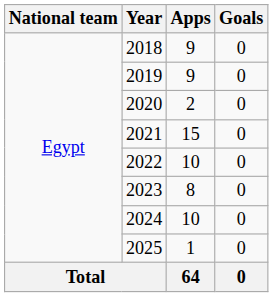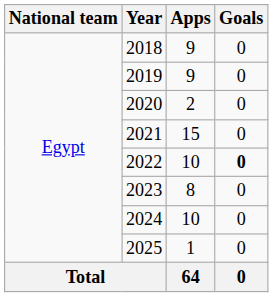(241, 162) normal -> (241, 162) bold
